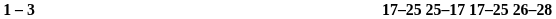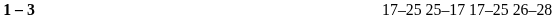(467, 9) bold -> (467, 9) normal
